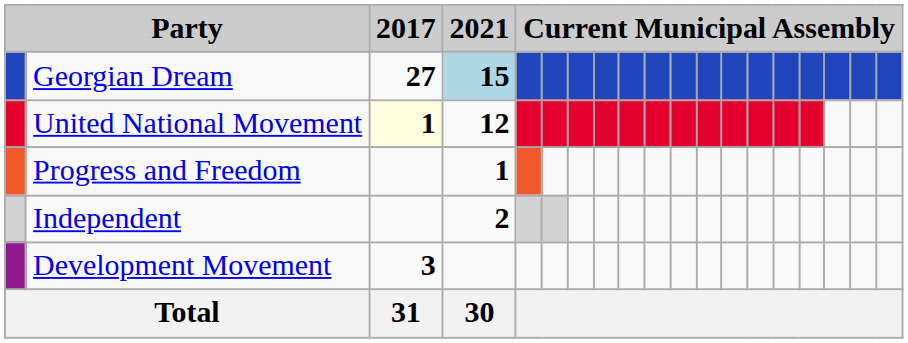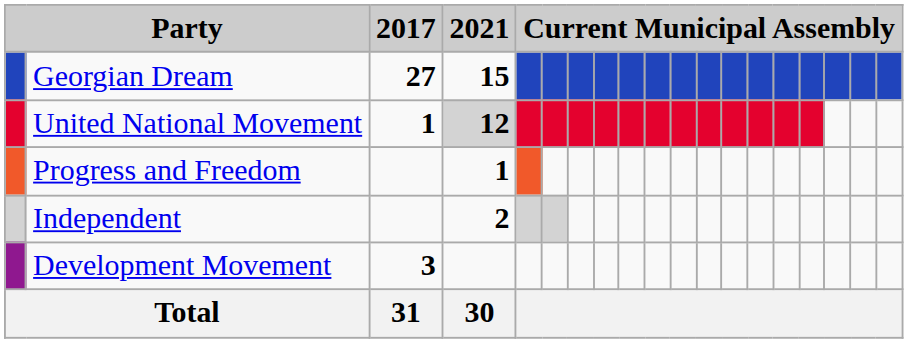(494, 75) lightblue background -> (494, 75) no background
(428, 123) lightyellow background -> (428, 123) no background
(494, 123) no background -> (494, 123) lightgrey background
